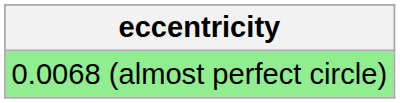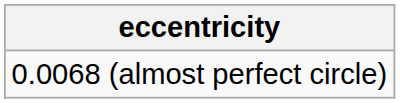(199, 73) lightgreen background -> (199, 73) no background
